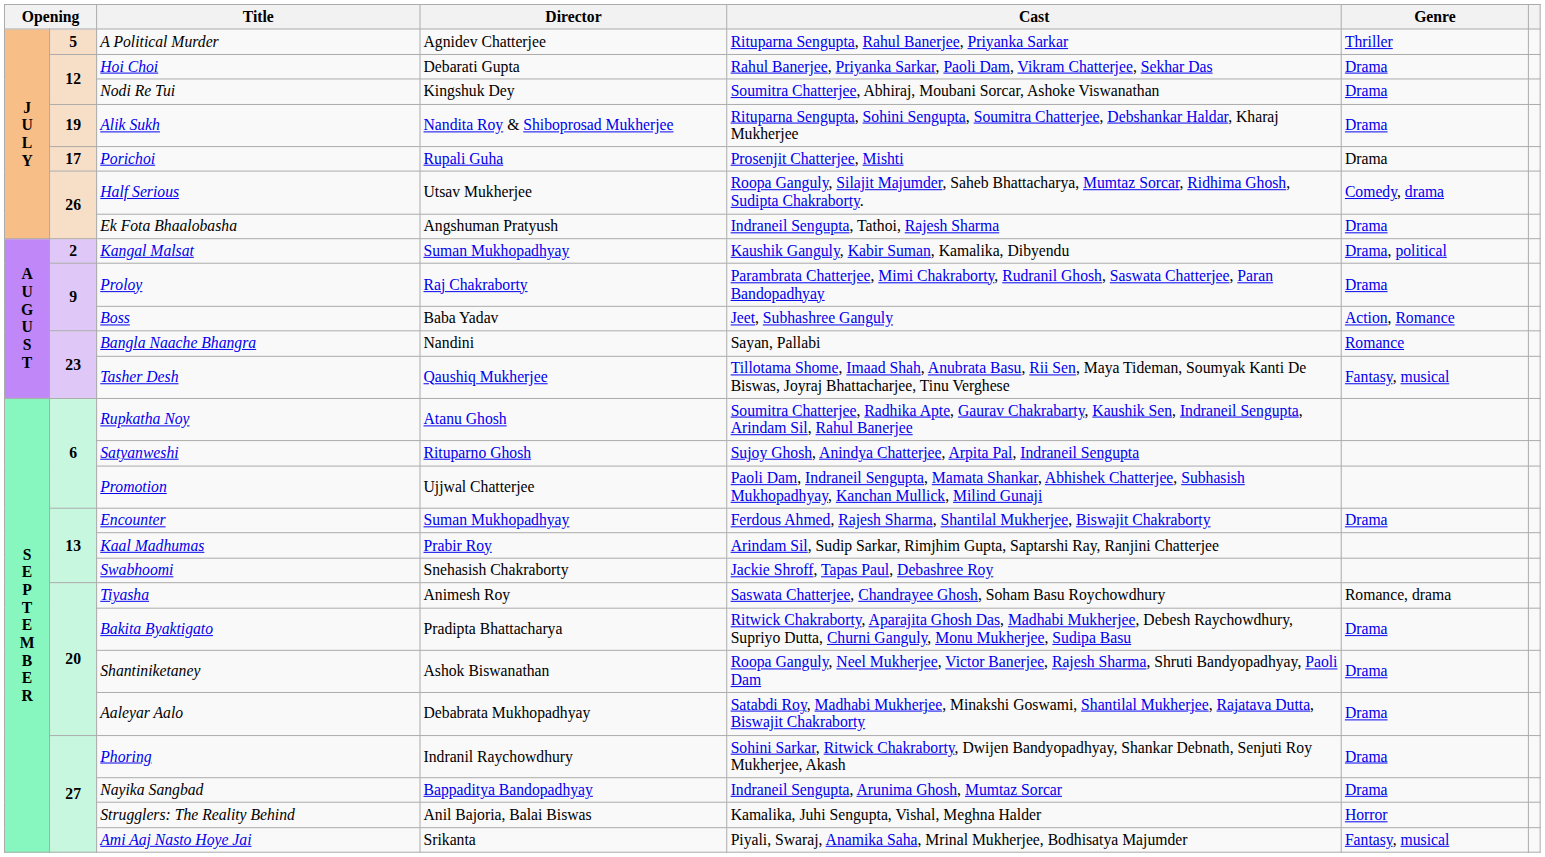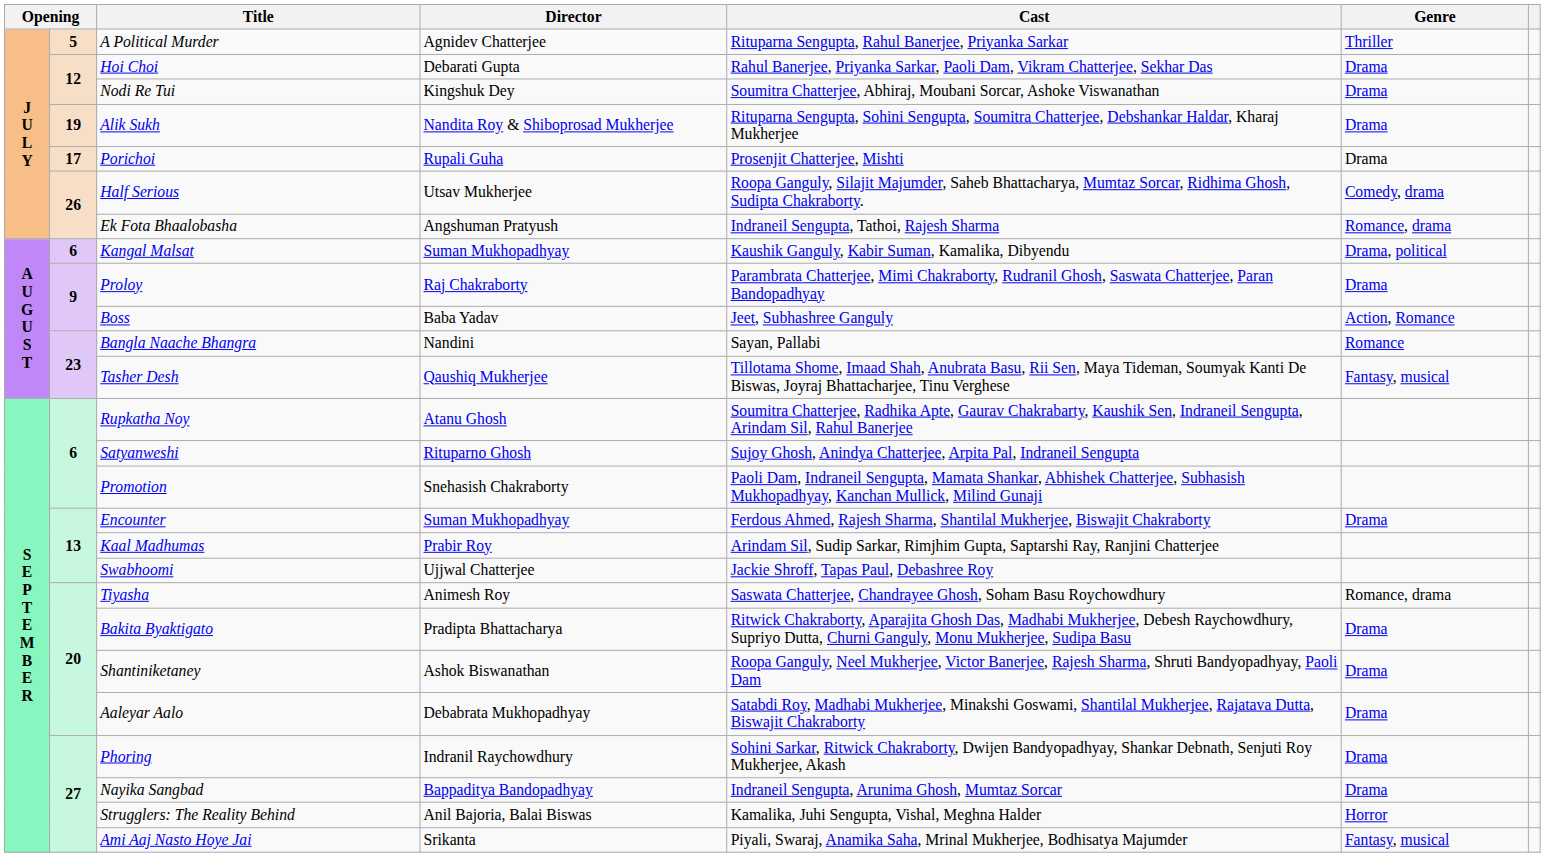(1366, 226) Drama -> (1398, 226) Romance, drama
(73, 251) 2 -> (73, 251) 6
(479, 486) Ujjwal Chatterjee -> (496, 486) Snehasish Chakraborty
(496, 570) Snehasish Chakraborty -> (479, 570) Ujjwal Chatterjee
